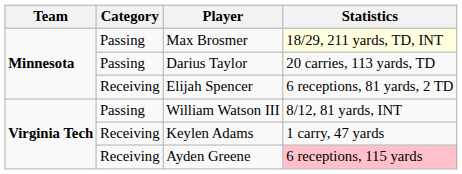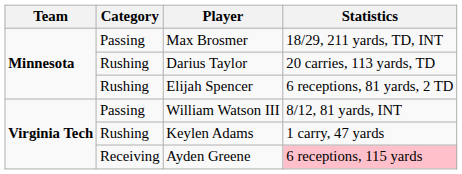(365, 40) lightyellow background -> (365, 40) no background
(122, 63) Passing -> (124, 63) Rushing
(130, 86) Receiving -> (124, 86) Rushing
(130, 133) Receiving -> (124, 133) Rushing
